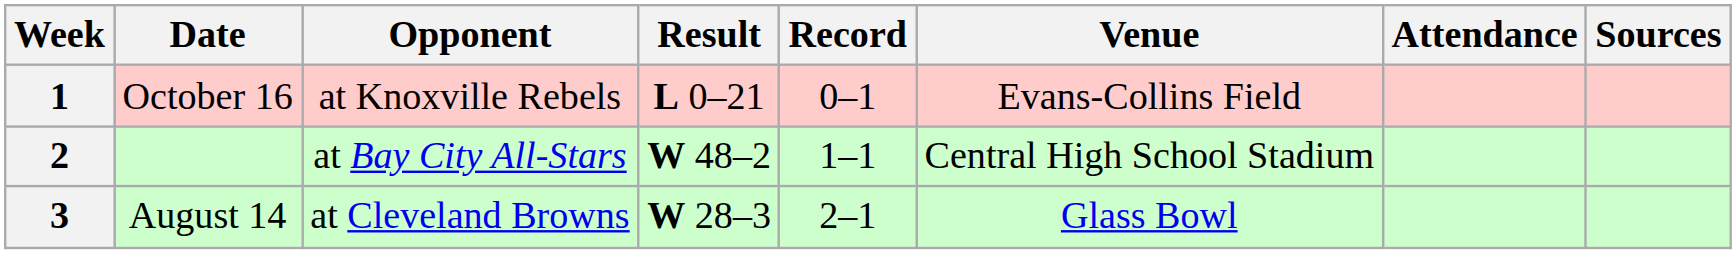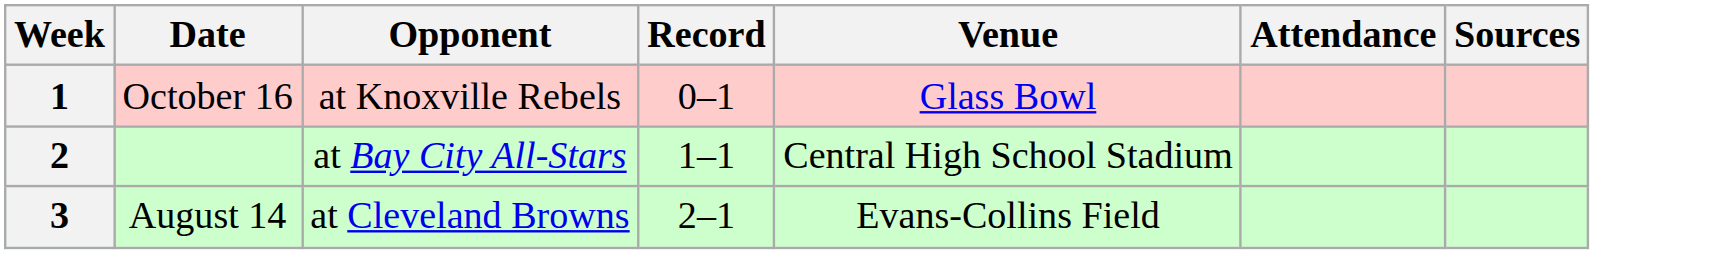- column: (709, 34)
(1149, 95) Evans-Collins Field -> (1008, 95) Glass Bowl
(1149, 215) Glass Bowl -> (1008, 215) Evans-Collins Field
